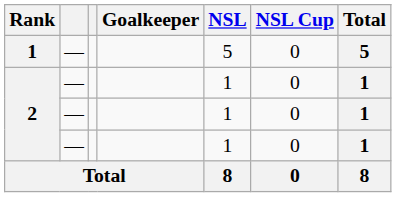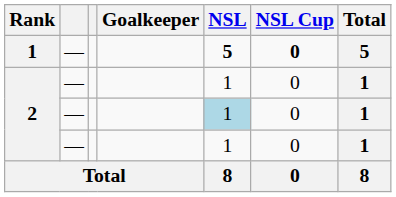(227, 51) normal -> (227, 51) bold
(295, 51) normal -> (295, 51) bold
(227, 113) no background -> (227, 113) lightblue background
